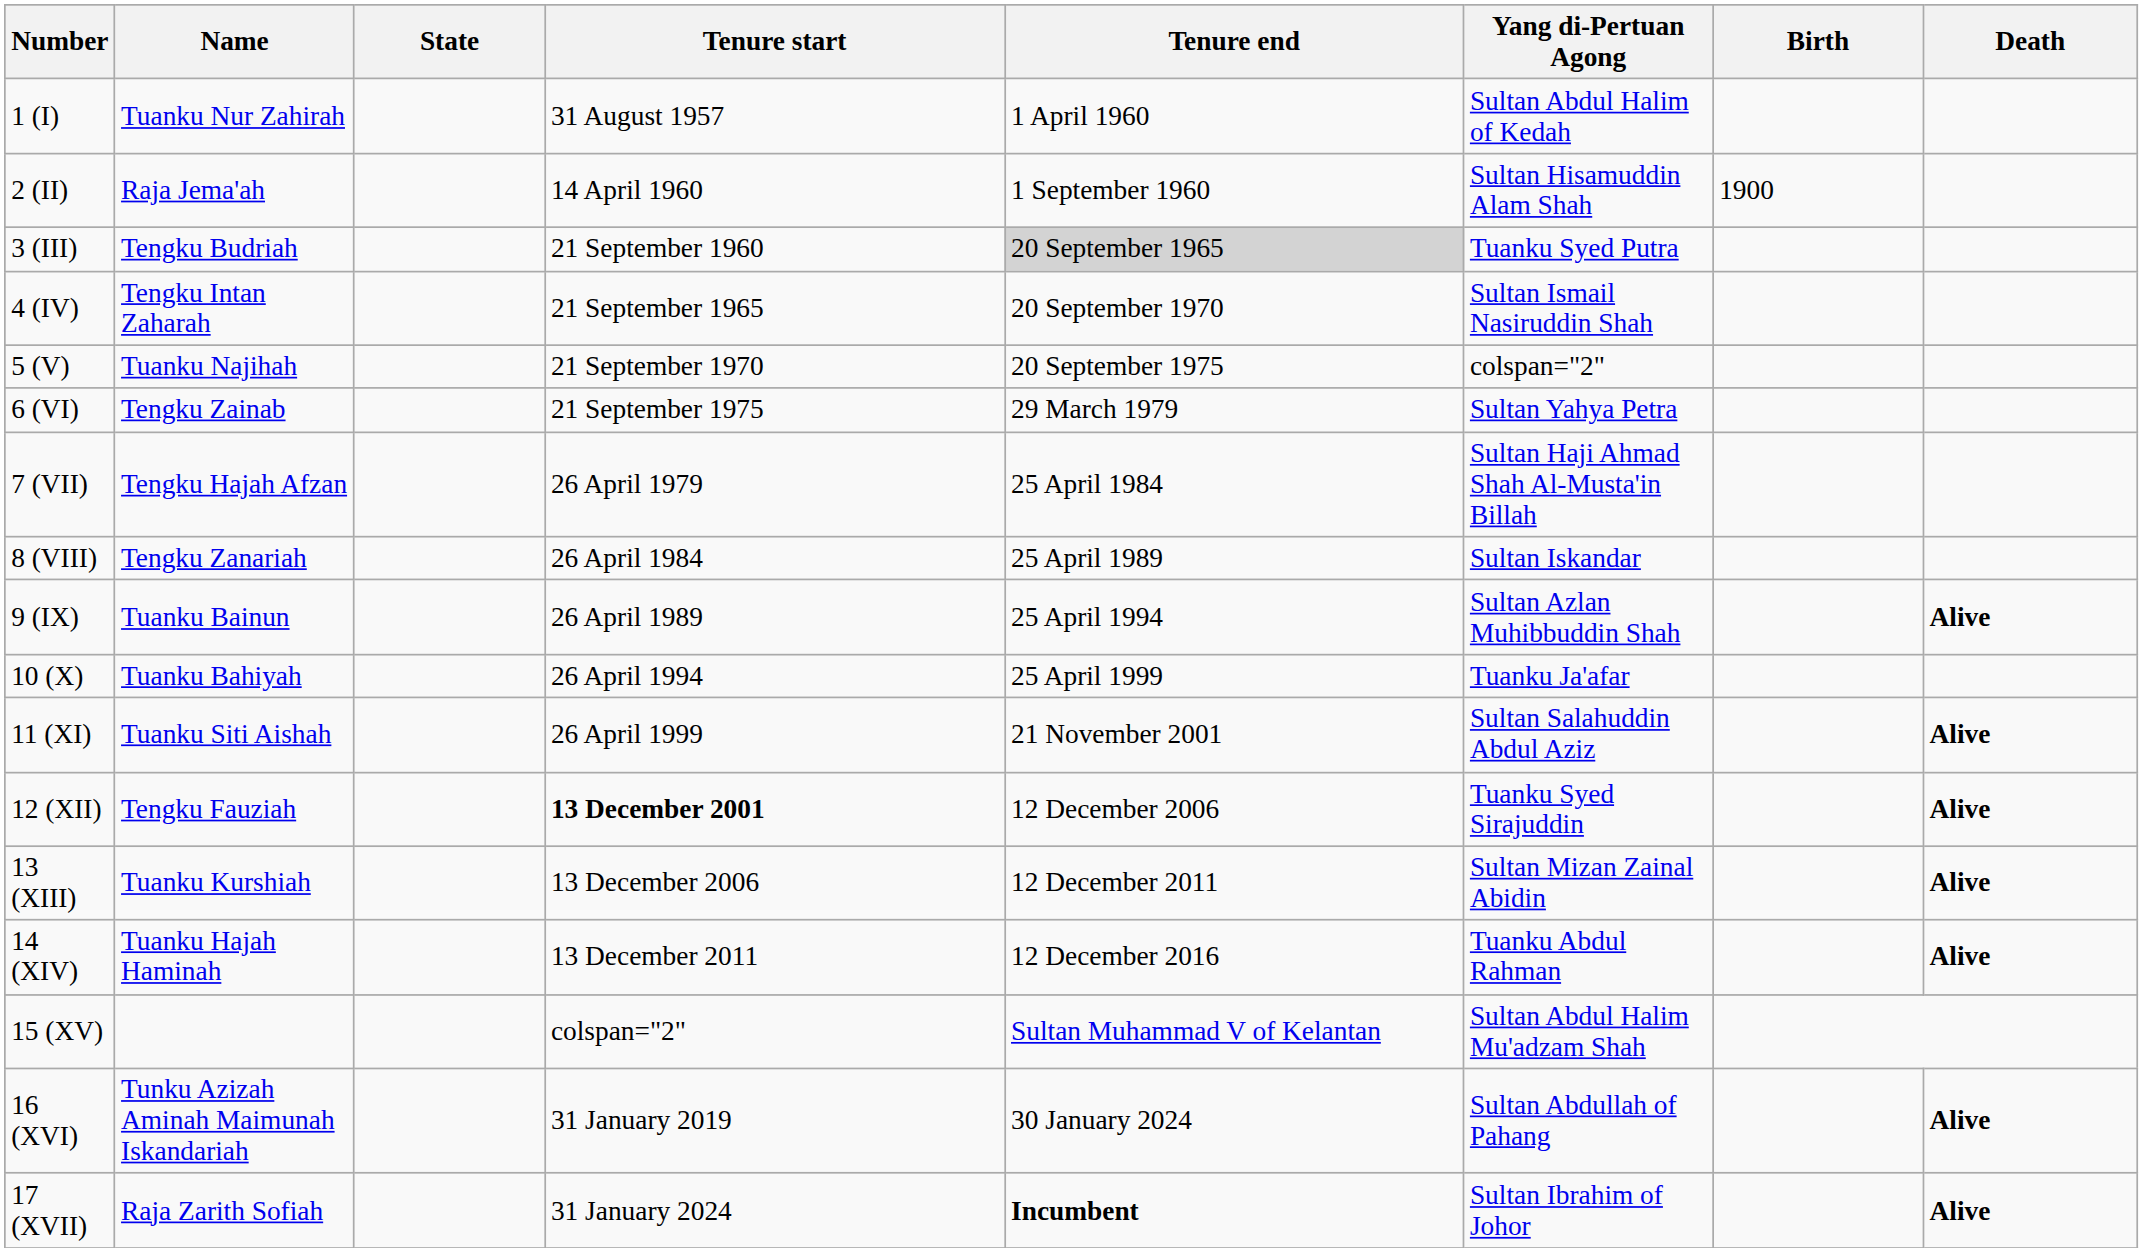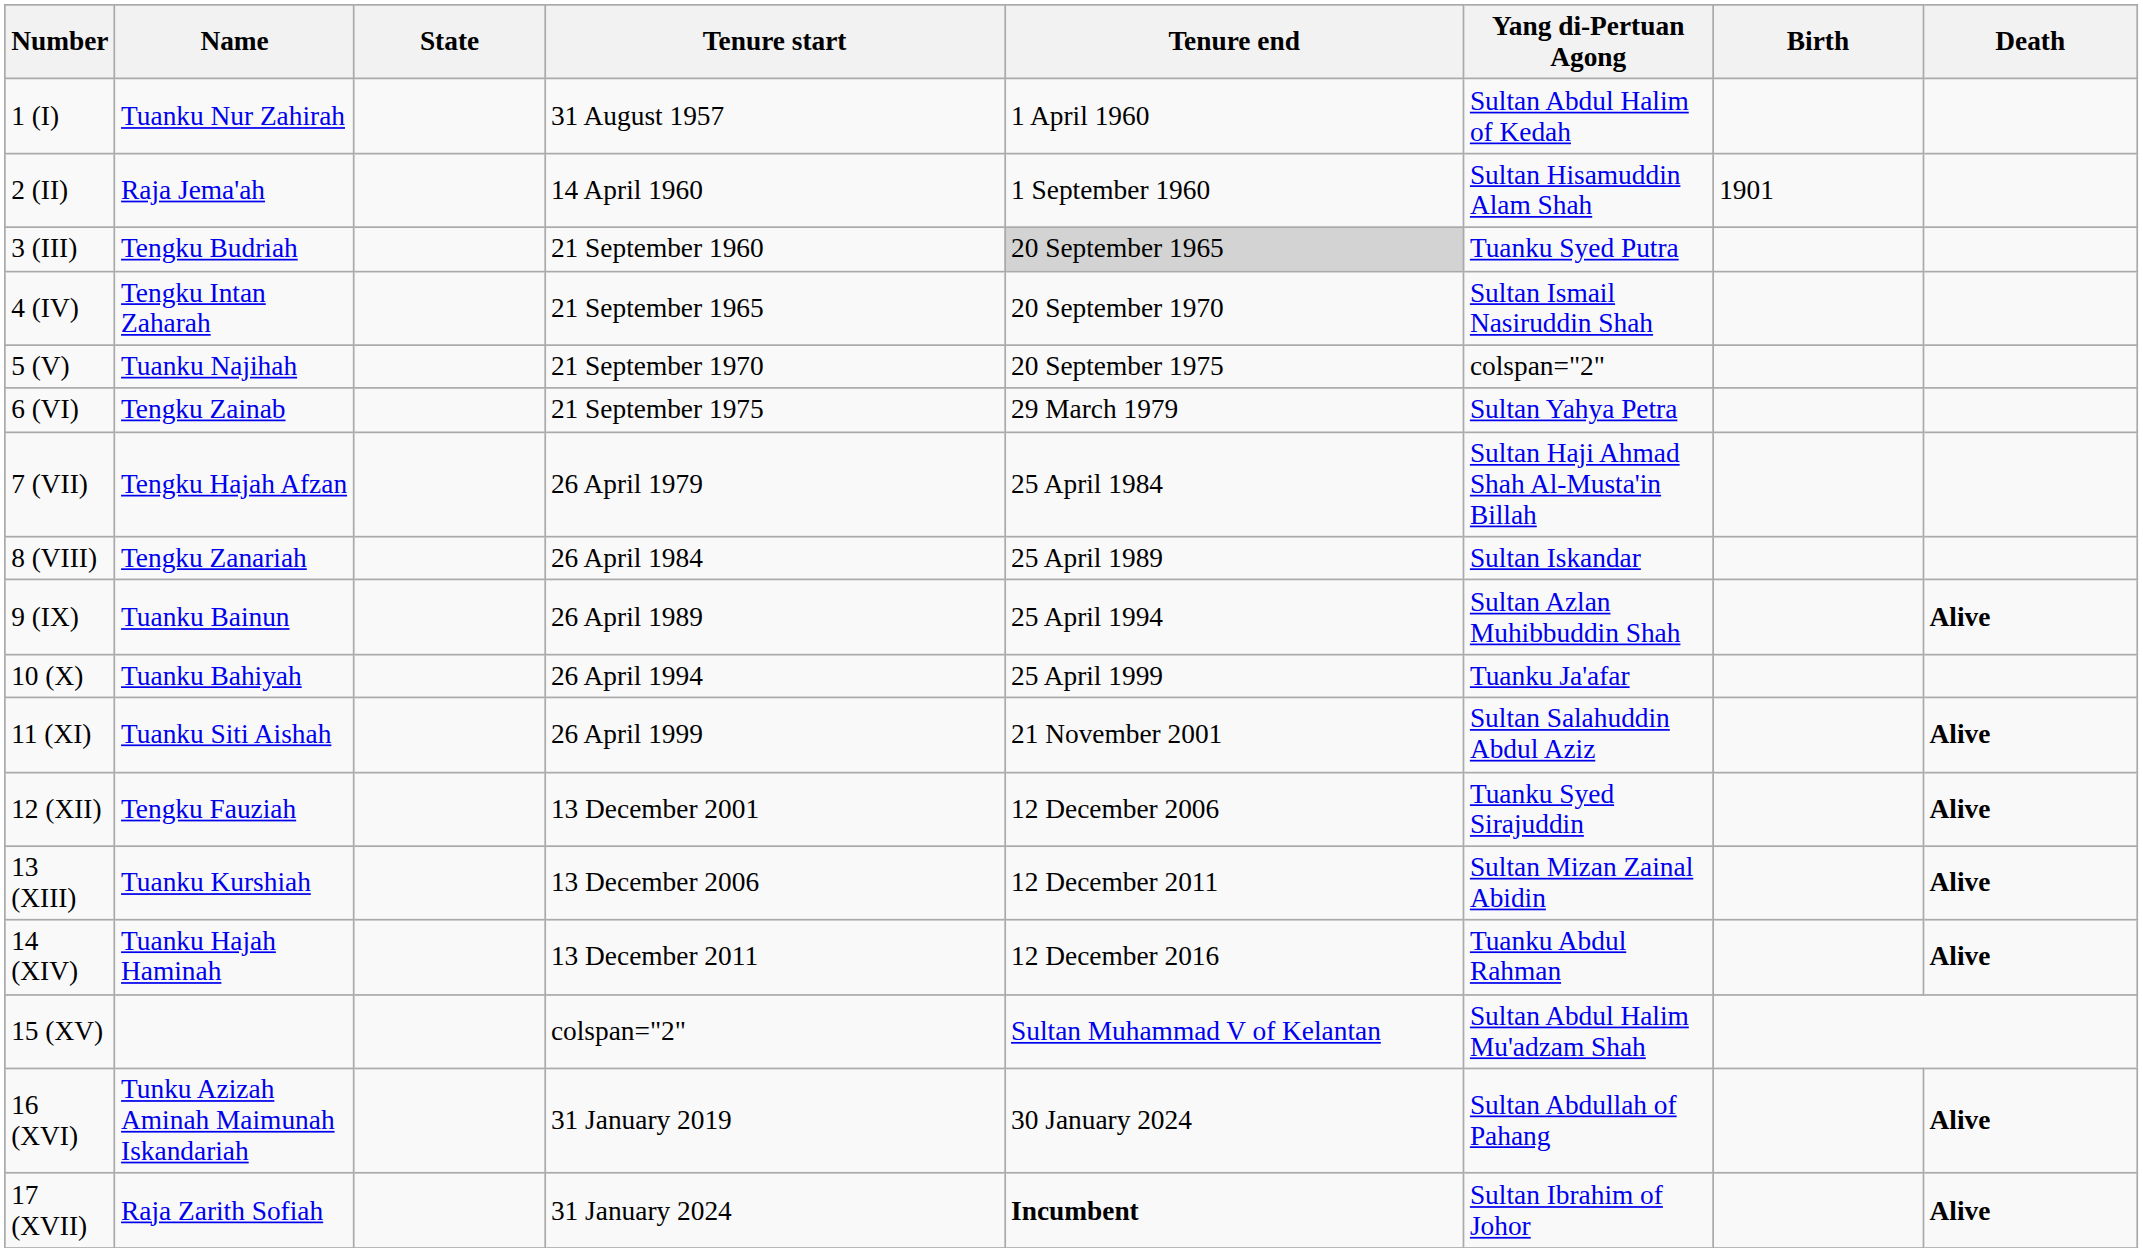(1746, 189) 1900 -> (1746, 189) 1901
(658, 808) bold -> (655, 808) normal
